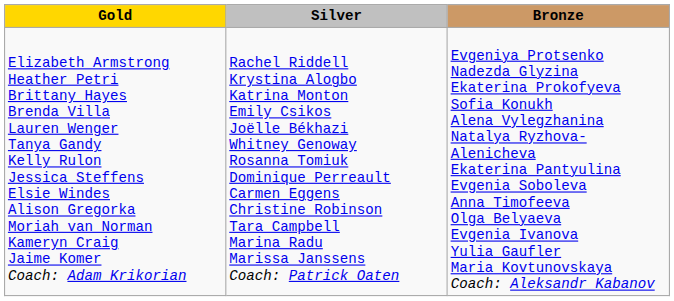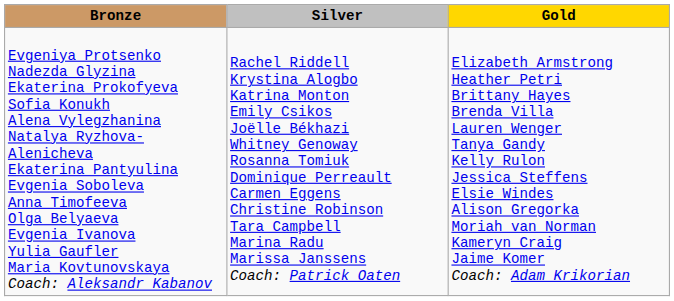columns swapped: (115, 16) <-> (558, 16)
